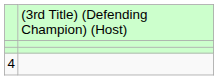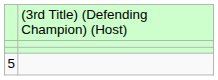(11, 63) 4 -> (11, 63) 5
